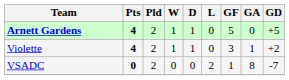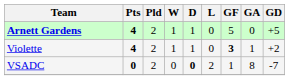(231, 48) normal -> (231, 48) bold
(192, 65) normal -> (192, 65) bold
